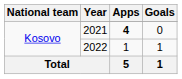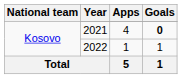(126, 30) bold -> (126, 30) normal
(160, 30) normal -> (160, 30) bold
